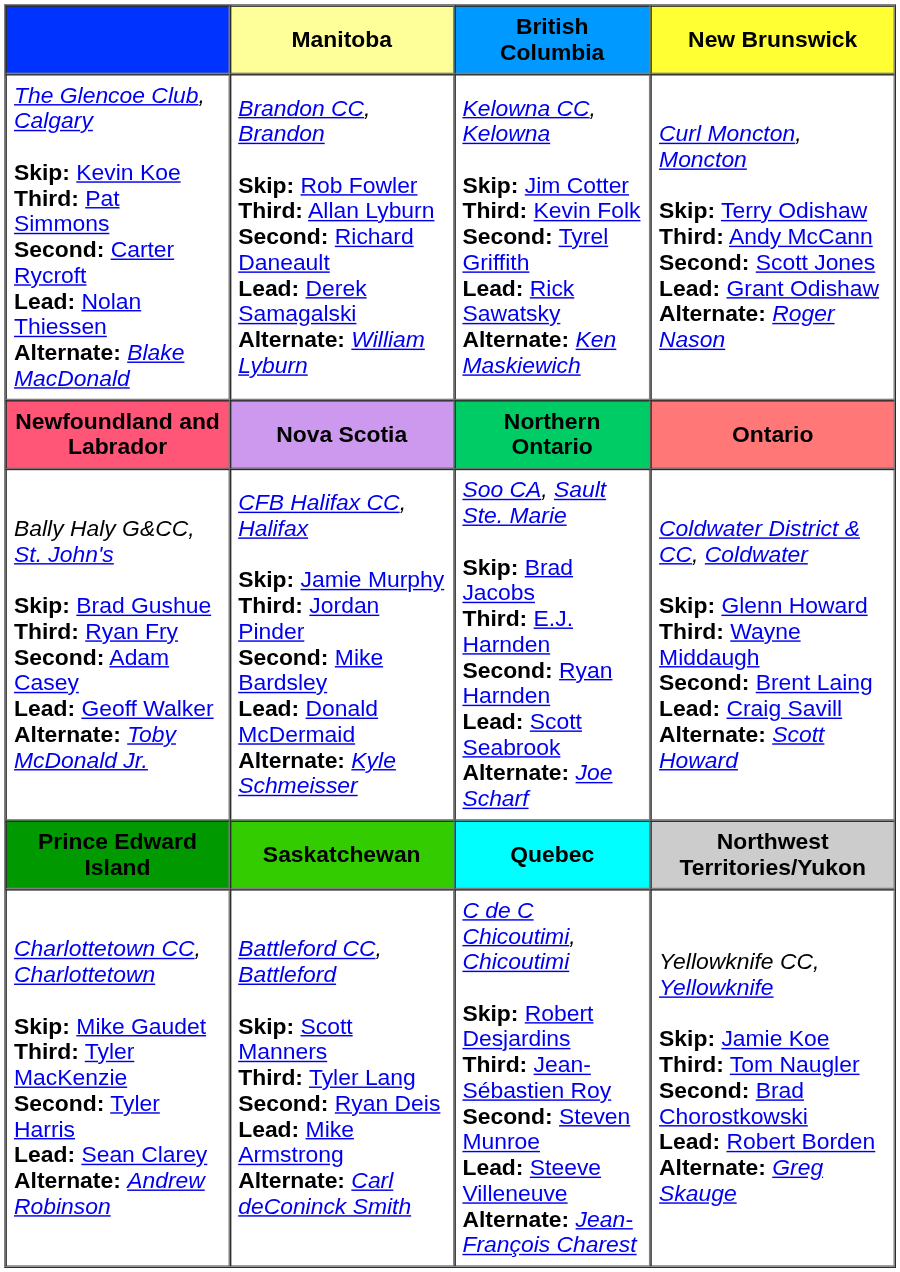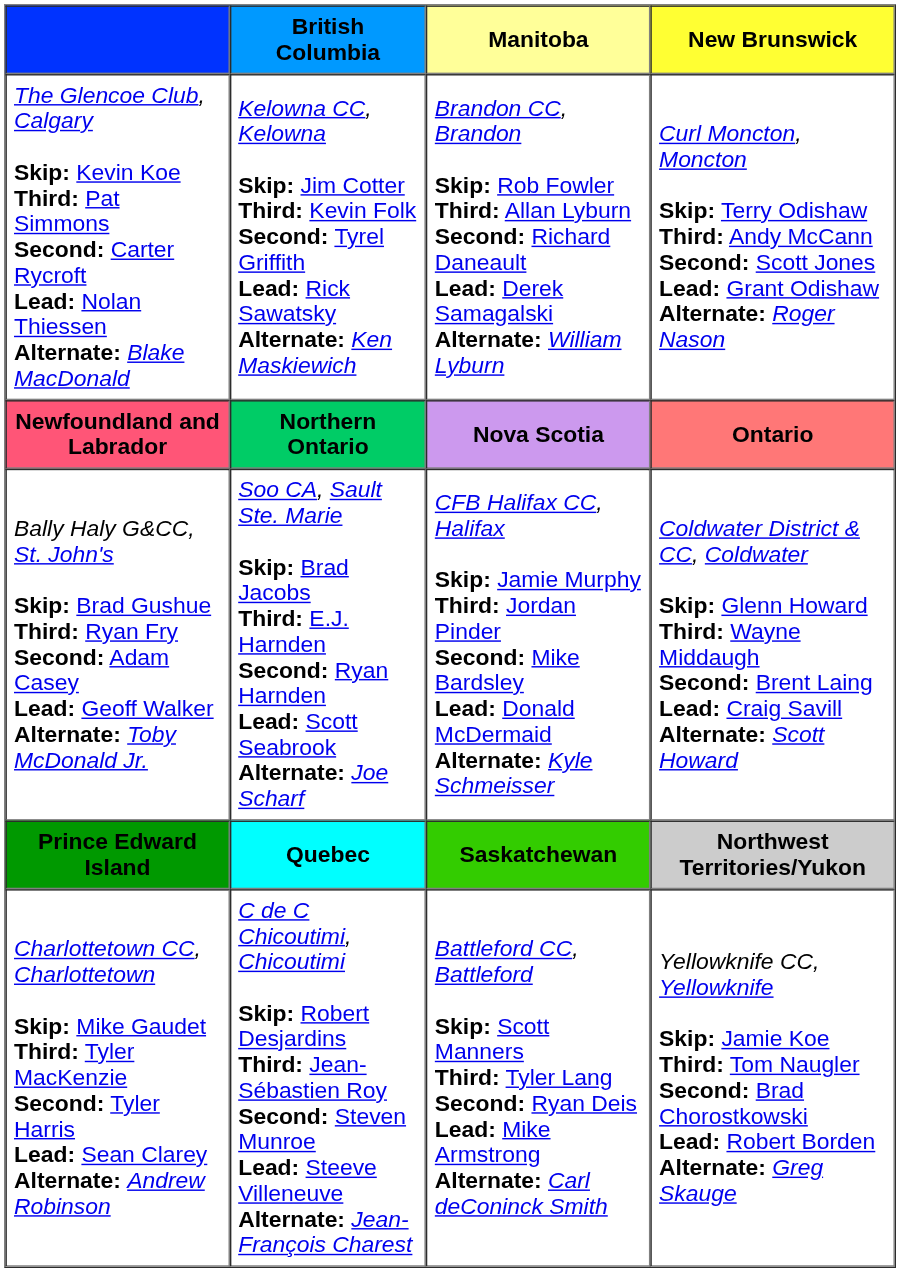columns swapped: (552, 39) <-> (342, 39)
